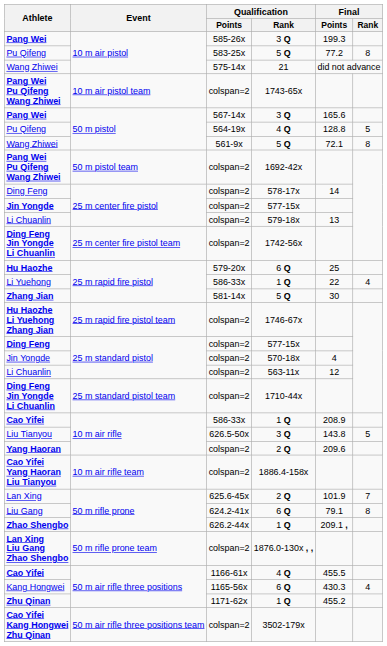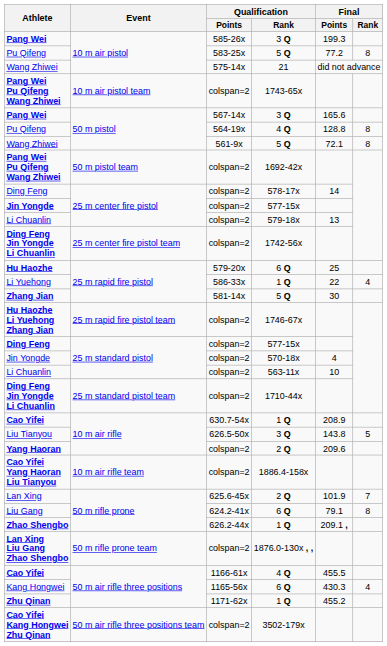(368, 130) 5 -> (368, 130) 8
(334, 372) 12 -> (334, 372) 10
(229, 420) 586-33x -> (229, 420) 630.7-54x
